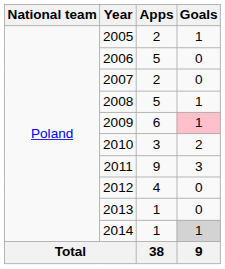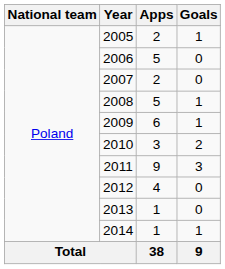(199, 123) pink background -> (199, 123) no background
(199, 230) lightgrey background -> (199, 230) no background
